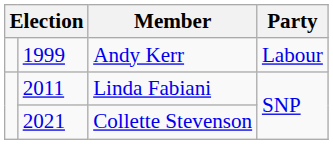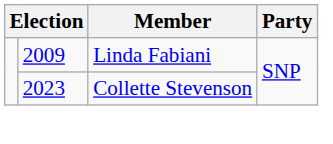- row: (139, 54)
(43, 88) 2011 -> (44, 54) 2009
(44, 121) 2021 -> (44, 88) 2023
